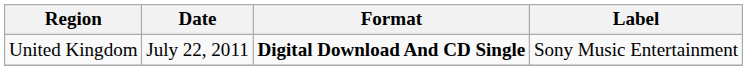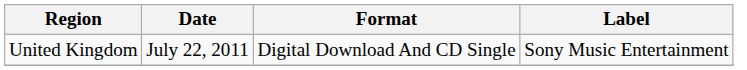(391, 49) bold -> (387, 49) normal
